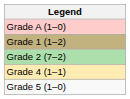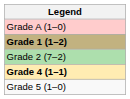(36, 41) normal -> (37, 41) bold
(36, 71) normal -> (37, 71) bold
